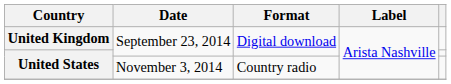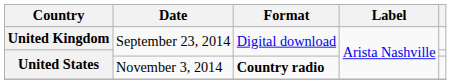(277, 67) normal -> (281, 67) bold
